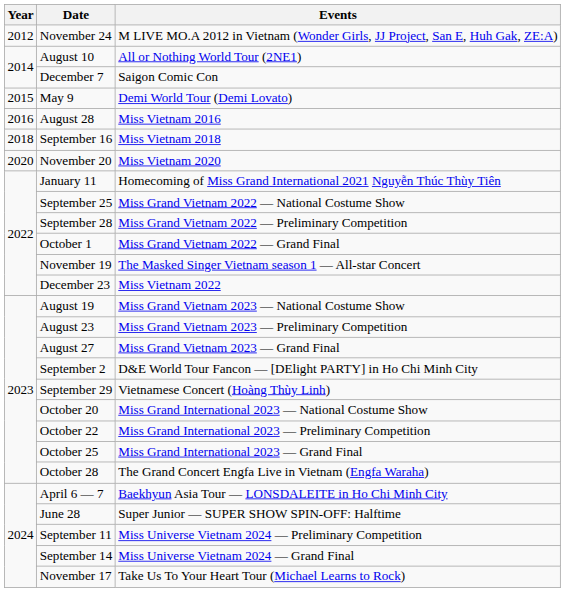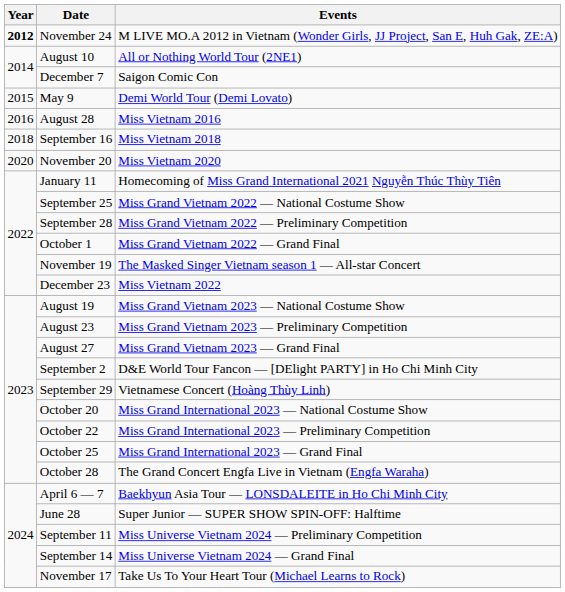(21, 35) normal -> (21, 35) bold
